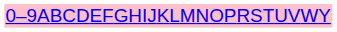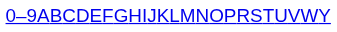(168, 15) pink background -> (168, 15) no background
